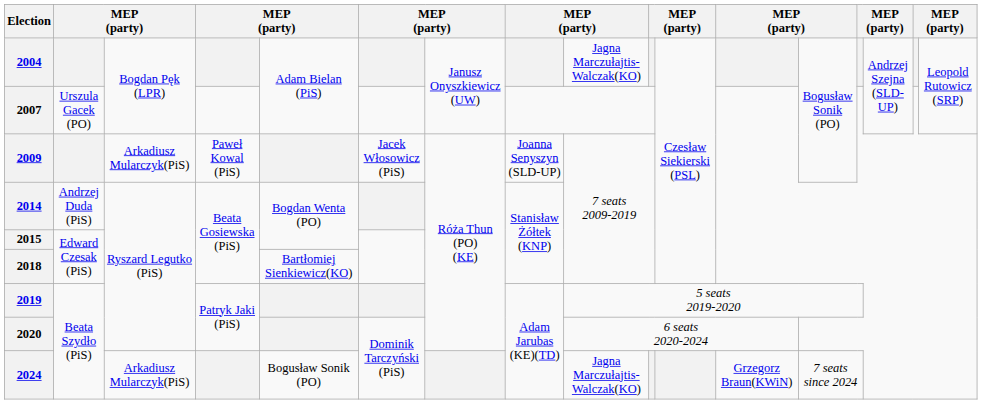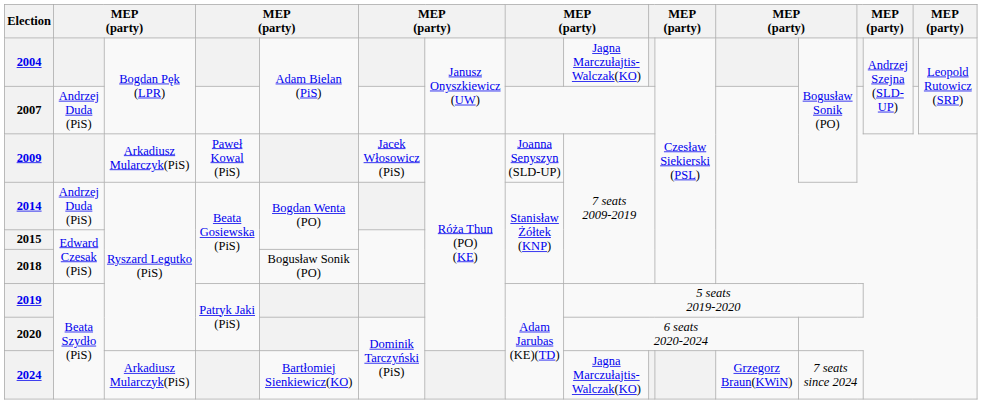(79, 110) Urszula Gacek (PO) -> (79, 110) Andrzej Duda (PiS)
(309, 266) Bartłomiej Sienkiewicz(KO) -> (309, 266) Bogusław Sonik (PO)
(309, 375) Bogusław Sonik (PO) -> (309, 375) Bartłomiej Sienkiewicz(KO)
